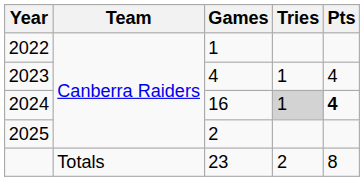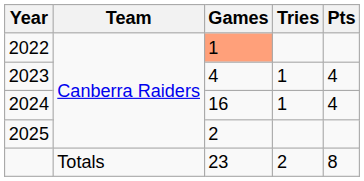(213, 47) no background -> (213, 47) lightsalmon background
(282, 104) lightgrey background -> (282, 104) no background
(333, 104) bold -> (333, 104) normal
